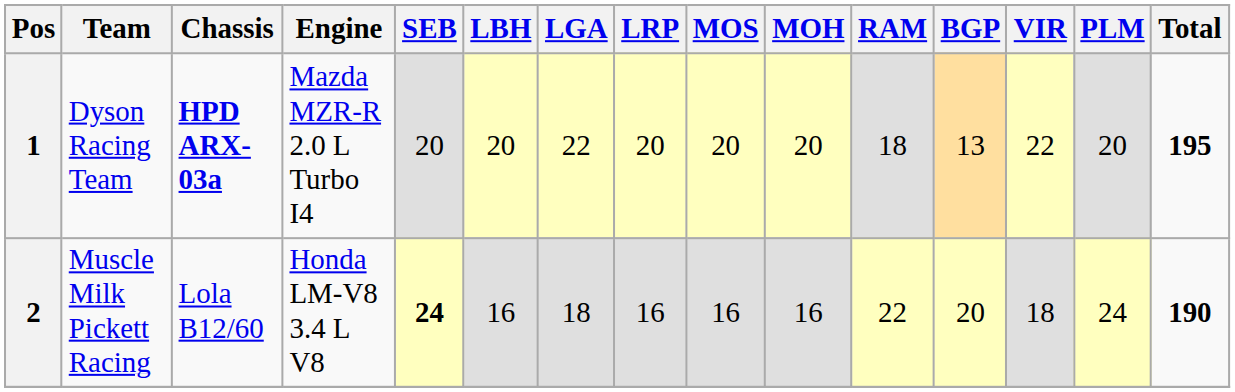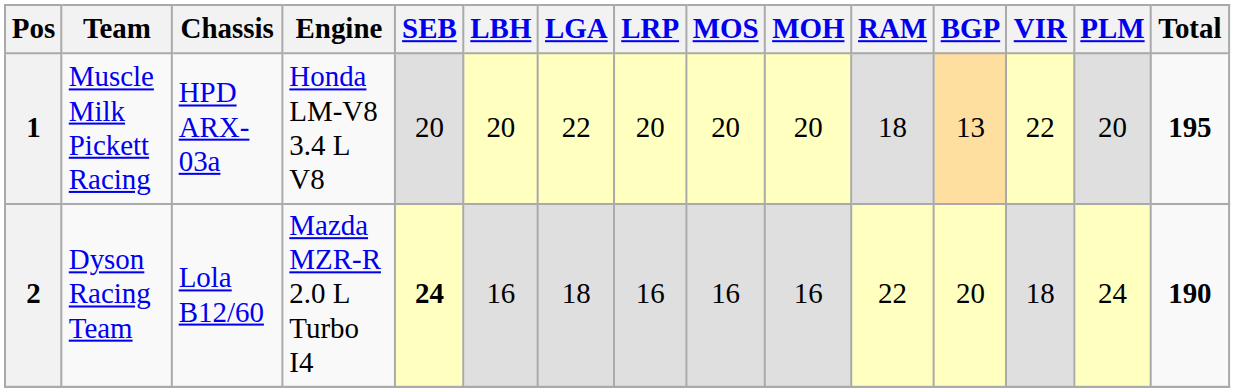(110, 144) Dyson Racing Team -> (111, 127) Muscle Milk Pickett Racing
(215, 144) bold -> (214, 127) normal
(335, 144) Mazda MZR-R 2.0 L Turbo I4 -> (334, 127) Honda LM-V8 3.4 L V8
(111, 312) Muscle Milk Pickett Racing -> (110, 295) Dyson Racing Team
(334, 312) Honda LM-V8 3.4 L V8 -> (335, 295) Mazda MZR-R 2.0 L Turbo I4
